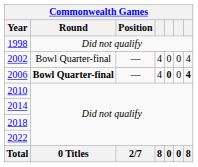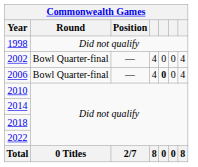(73, 75) bold -> (71, 75) normal
(188, 75) bold -> (183, 75) normal
